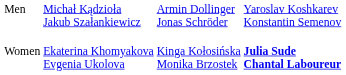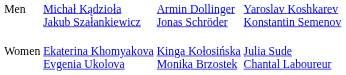(292, 57) bold -> (288, 57) normal
